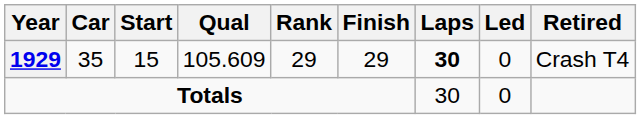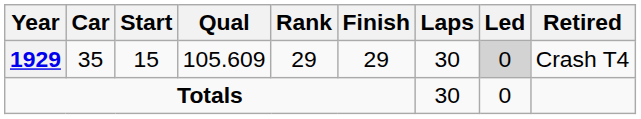(447, 58) bold -> (447, 58) normal
(505, 58) no background -> (505, 58) lightgrey background
